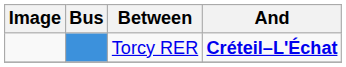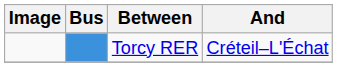(272, 47) bold -> (268, 47) normal
